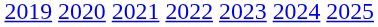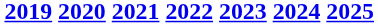(189, 11) normal -> (189, 11) bold
